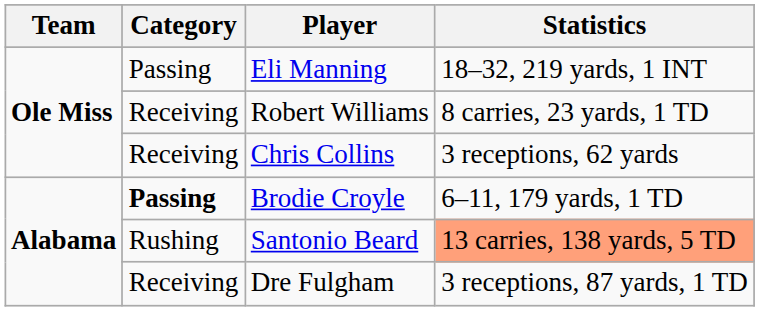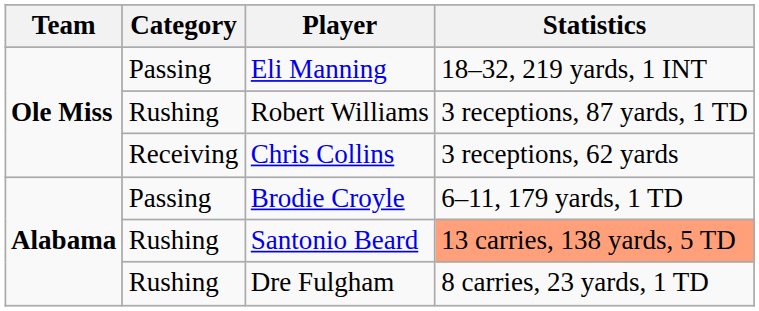(184, 111) Receiving -> (174, 111) Rushing
(575, 111) 8 carries, 23 yards, 1 TD -> (595, 111) 3 receptions, 87 yards, 1 TD
(172, 197) bold -> (170, 197) normal
(184, 283) Receiving -> (174, 283) Rushing
(595, 283) 3 receptions, 87 yards, 1 TD -> (575, 283) 8 carries, 23 yards, 1 TD
